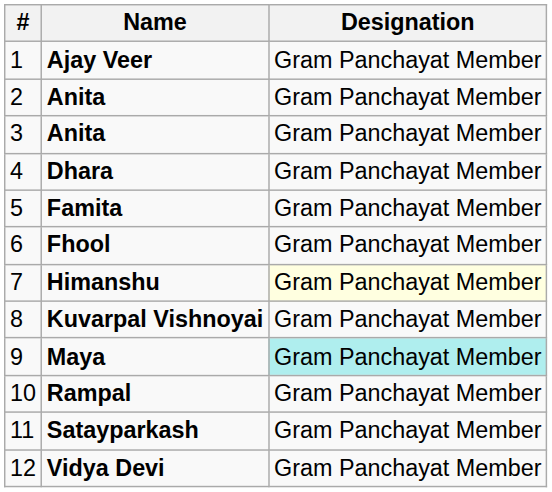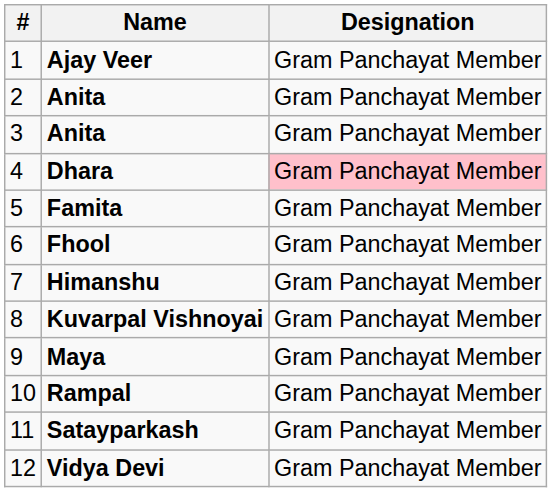(408, 171) no background -> (408, 171) pink background
(408, 282) lightyellow background -> (408, 282) no background
(408, 356) paleturquoise background -> (408, 356) no background
